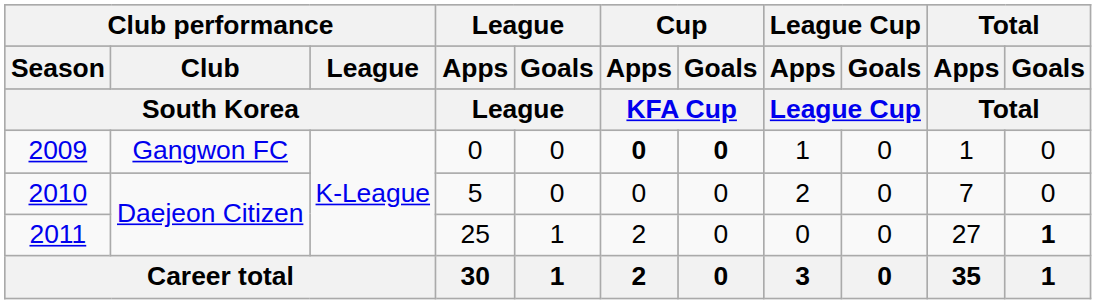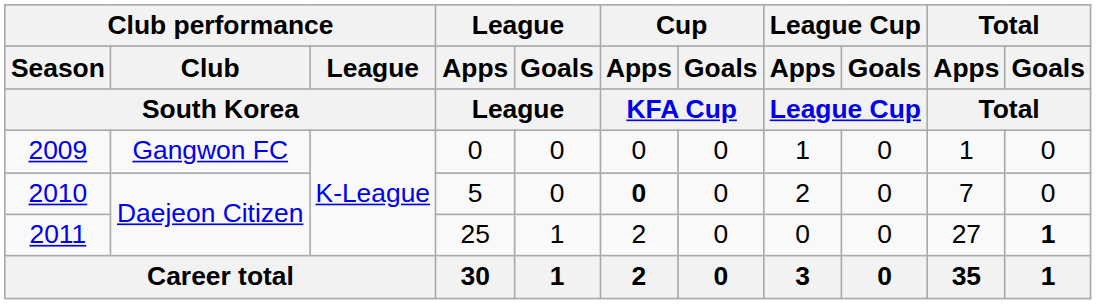(639, 151) bold -> (639, 151) normal
(721, 151) bold -> (721, 151) normal
(639, 192) normal -> (639, 192) bold
